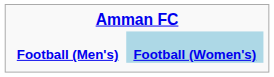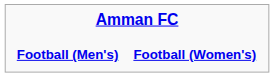(195, 55) lightblue background -> (195, 55) no background
